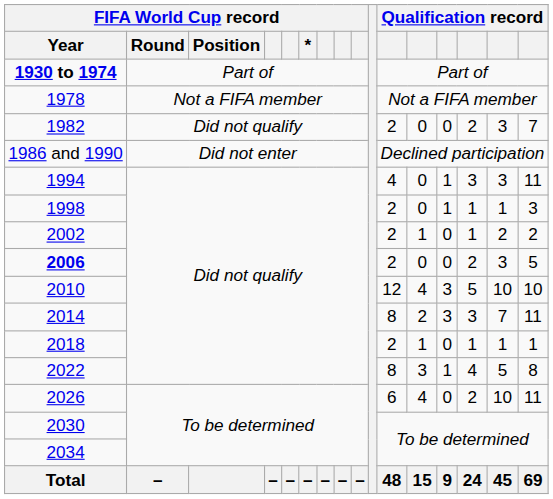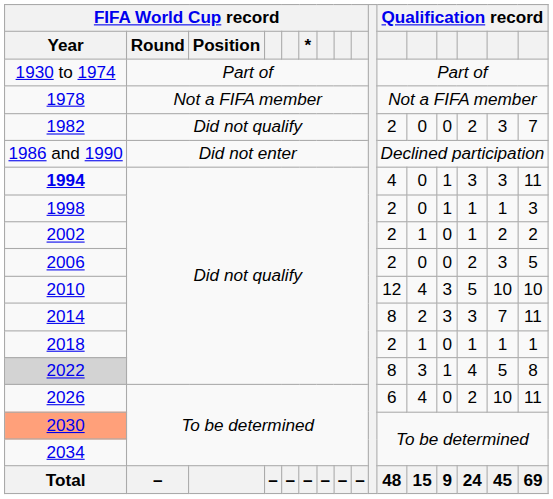(66, 72) bold -> (66, 72) normal
(66, 180) normal -> (66, 180) bold
(66, 262) bold -> (66, 262) normal
(66, 371) no background -> (66, 371) lightgrey background
(66, 425) no background -> (66, 425) lightsalmon background
